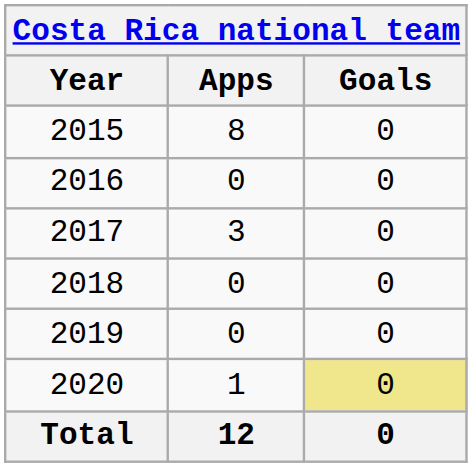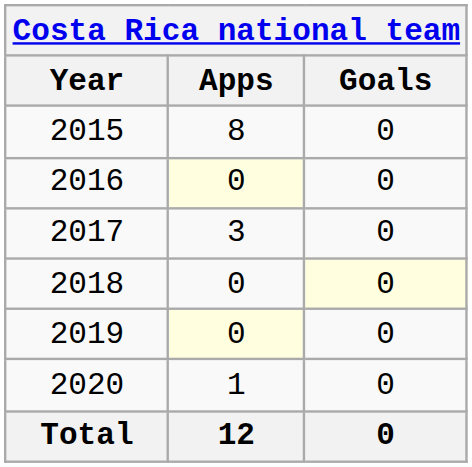(236, 182) no background -> (236, 182) lightyellow background
(386, 284) no background -> (386, 284) lightyellow background
(236, 334) no background -> (236, 334) lightyellow background
(386, 385) khaki background -> (386, 385) no background
